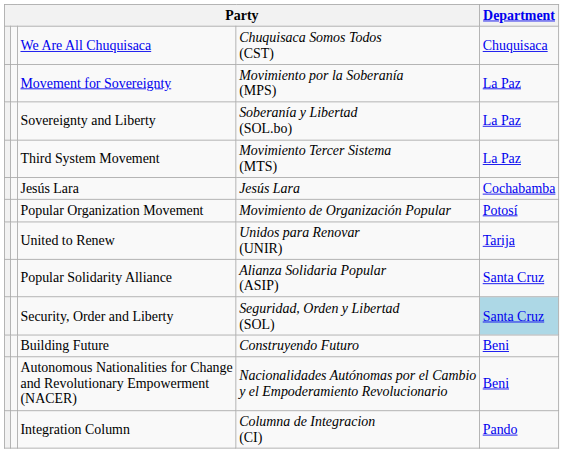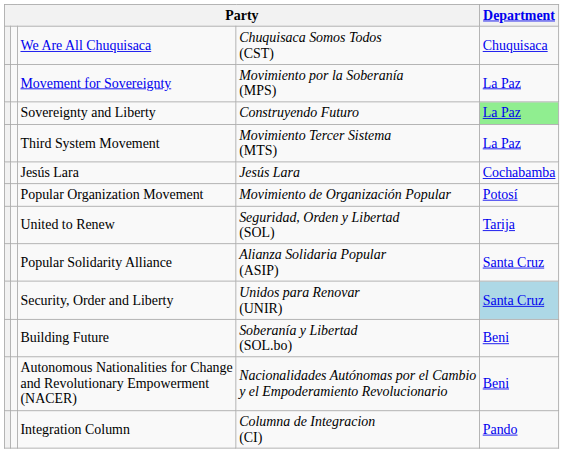(298, 120) Soberanía y Libertad (SOL.bo) -> (299, 113) Construyendo Futuro
(502, 120) no background -> (502, 113) lightgreen background
(299, 240) Unidos para Renovar (UNIR) -> (319, 224) Seguridad, Orden y Libertad (SOL)
(319, 316) Seguridad, Orden y Libertad (SOL) -> (299, 300) Unidos para Renovar (UNIR)
(299, 345) Construyendo Futuro -> (298, 338) Soberanía y Libertad (SOL.bo)
